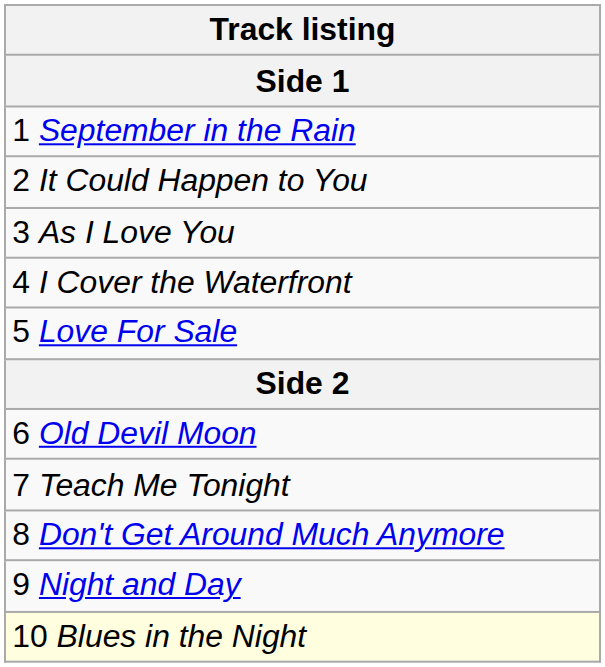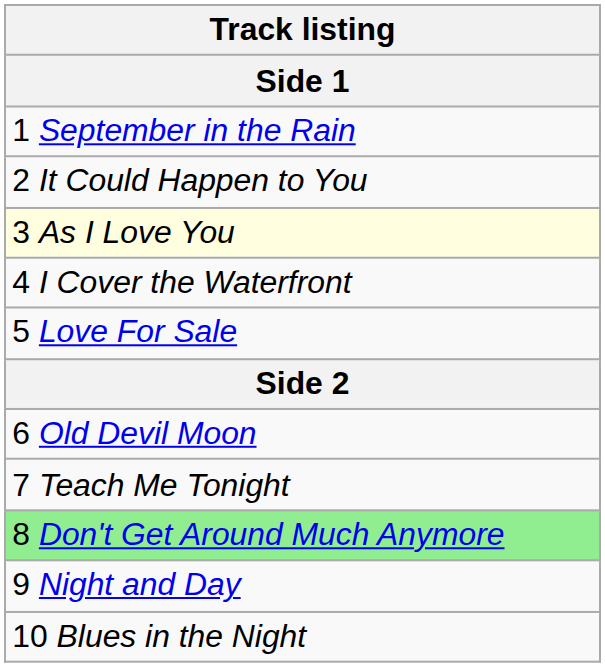(124, 231) no background -> (124, 231) lightyellow background
(258, 534) no background -> (258, 534) lightgreen background
(159, 635) lightyellow background -> (159, 635) no background
